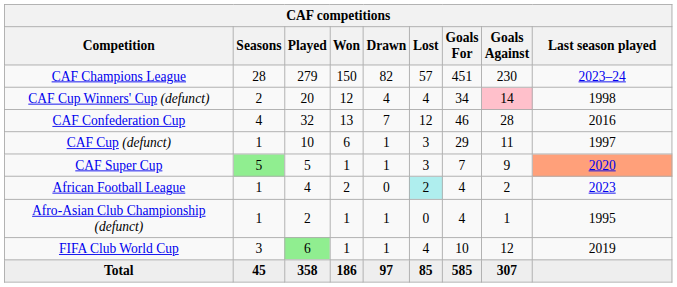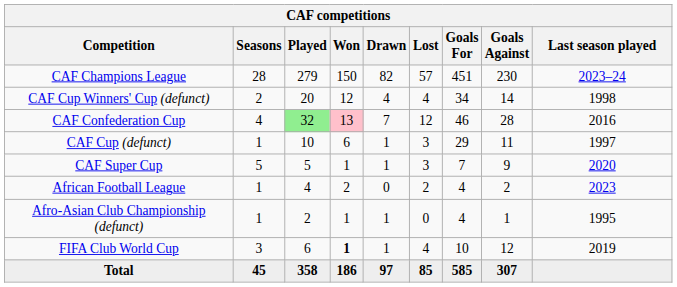(507, 98) pink background -> (507, 98) no background
(307, 121) no background -> (307, 121) lightgreen background
(347, 121) no background -> (347, 121) pink background
(259, 165) lightgreen background -> (259, 165) no background
(602, 165) lightsalmon background -> (602, 165) no background
(426, 187) paleturquoise background -> (426, 187) no background
(307, 248) lightgreen background -> (307, 248) no background
(347, 248) normal -> (347, 248) bold
